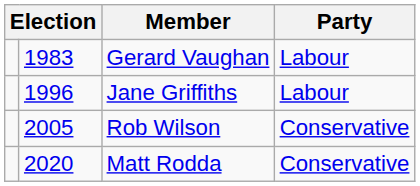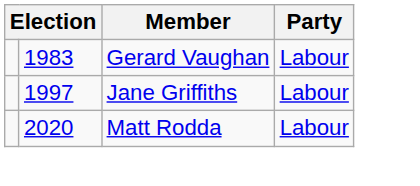(49, 92) 1996 -> (49, 92) 1997
- row: (163, 127)
(345, 163) Conservative -> (314, 127) Labour
